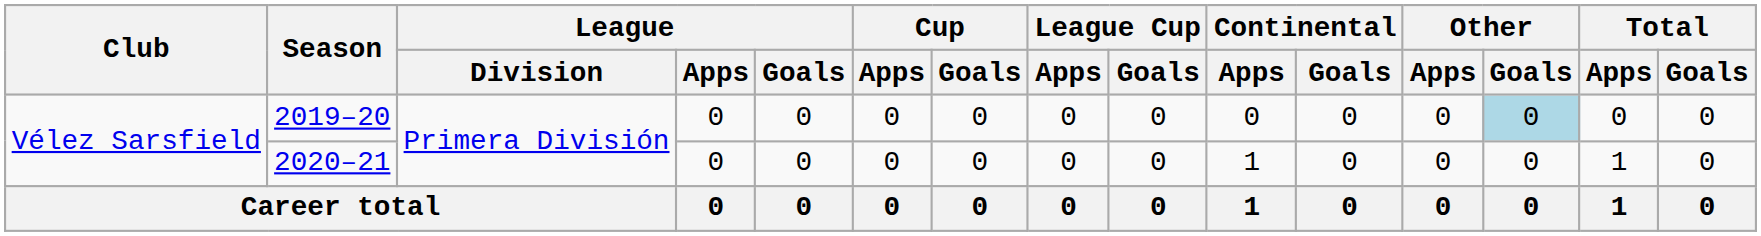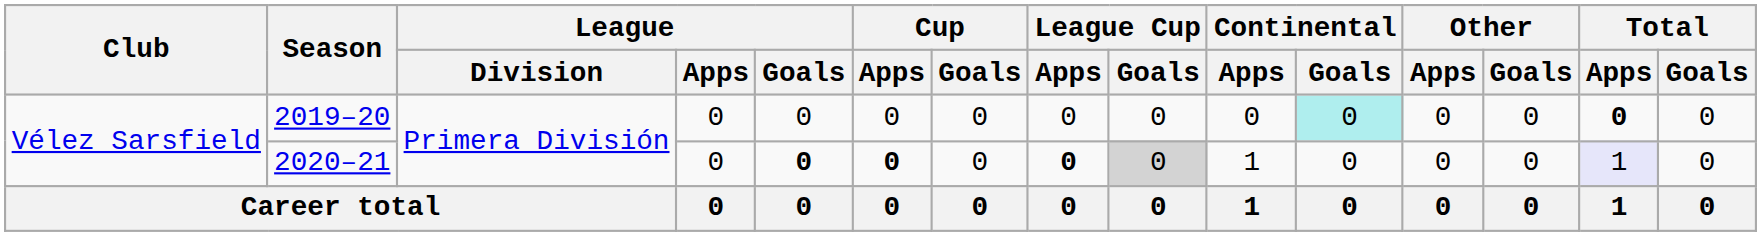(1350, 118) no background -> (1350, 118) paleturquoise background
(1531, 118) lightblue background -> (1531, 118) no background
(1619, 118) normal -> (1619, 118) bold
(804, 163) normal -> (804, 163) bold
(892, 163) normal -> (892, 163) bold
(1069, 163) normal -> (1069, 163) bold
(1158, 163) no background -> (1158, 163) lightgrey background
(1619, 163) no background -> (1619, 163) lavender background
